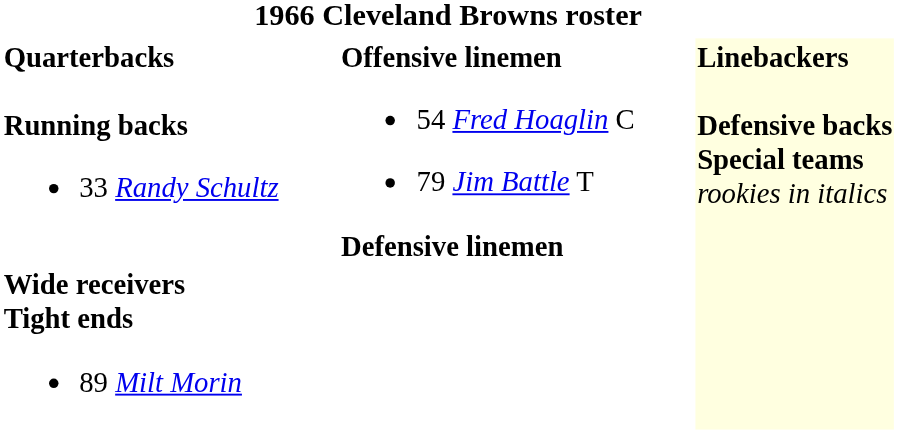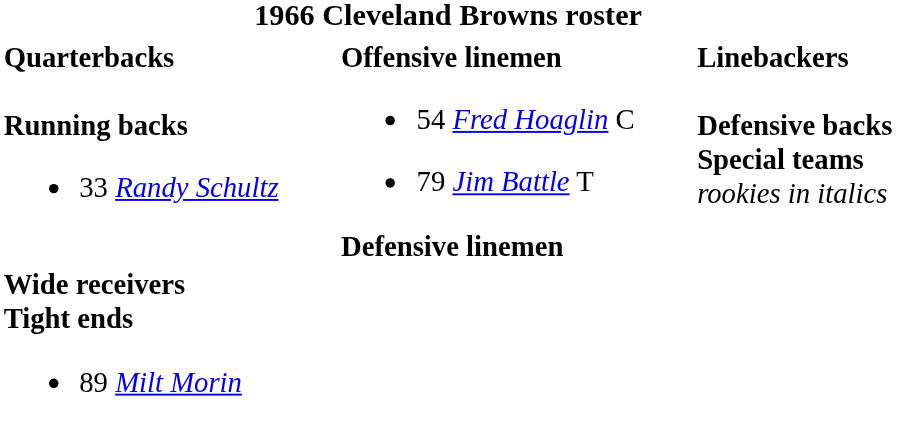(795, 124) lightyellow background -> (795, 124) no background
